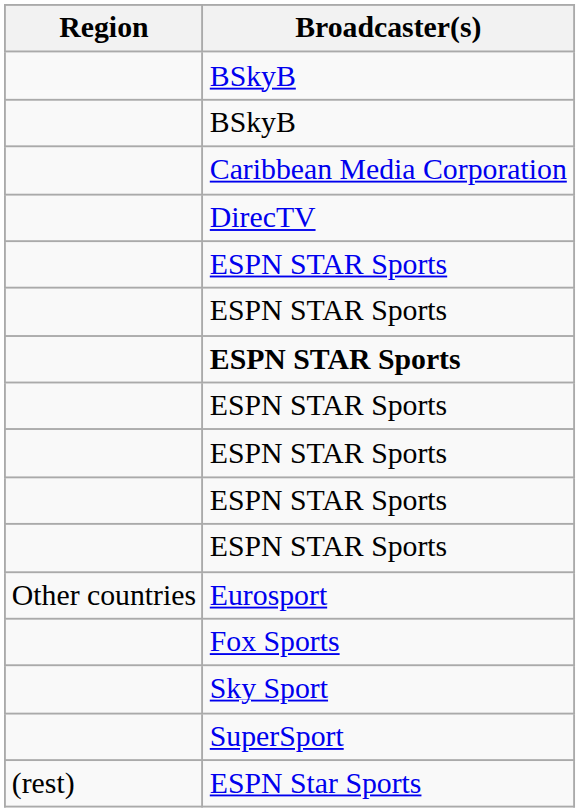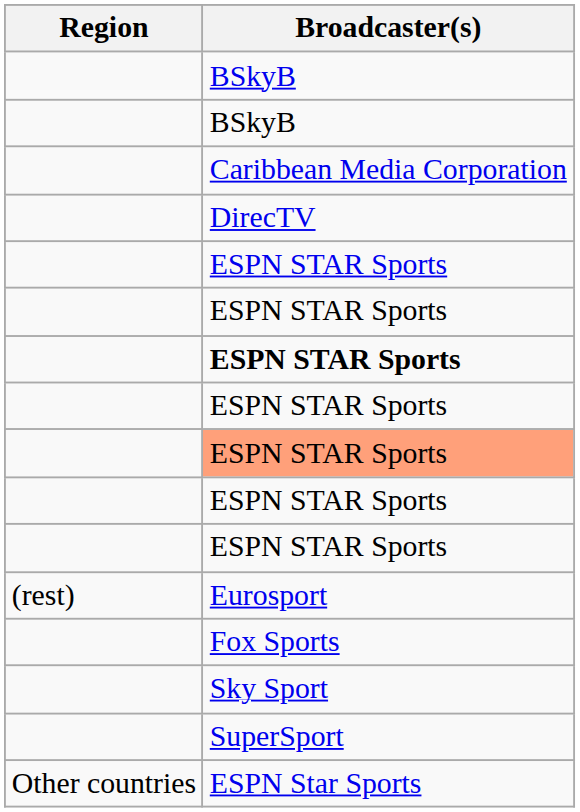(328, 452) no background -> (328, 452) lightsalmon background
(104, 594) Other countries -> (43, 594) (rest)
(43, 783) (rest) -> (104, 783) Other countries
